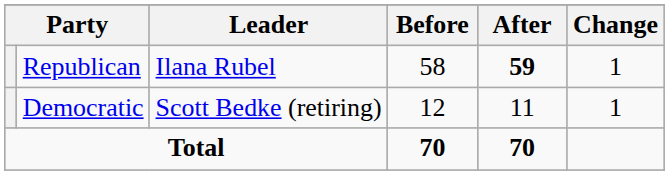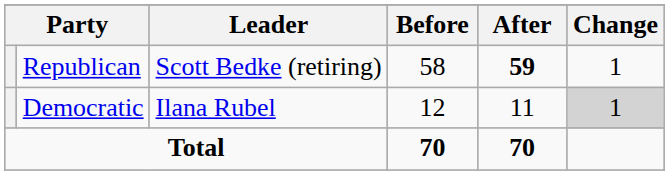(216, 66) Ilana Rubel -> (269, 66) Scott Bedke (retiring)
(269, 107) Scott Bedke (retiring) -> (216, 107) Ilana Rubel
(615, 107) no background -> (615, 107) lightgrey background
